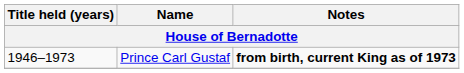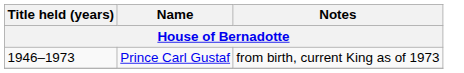(346, 57) bold -> (338, 57) normal
